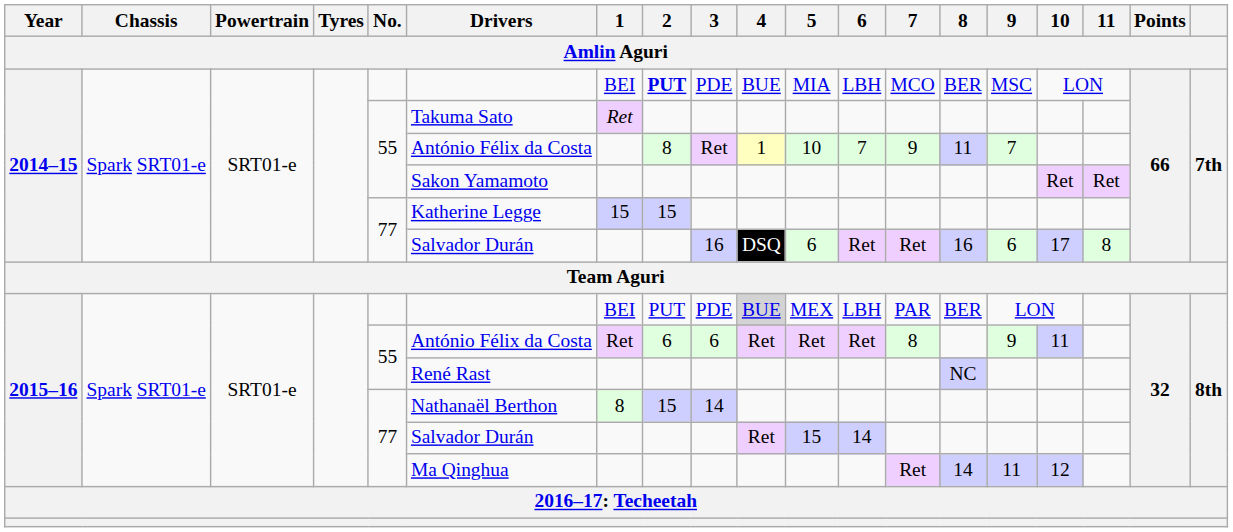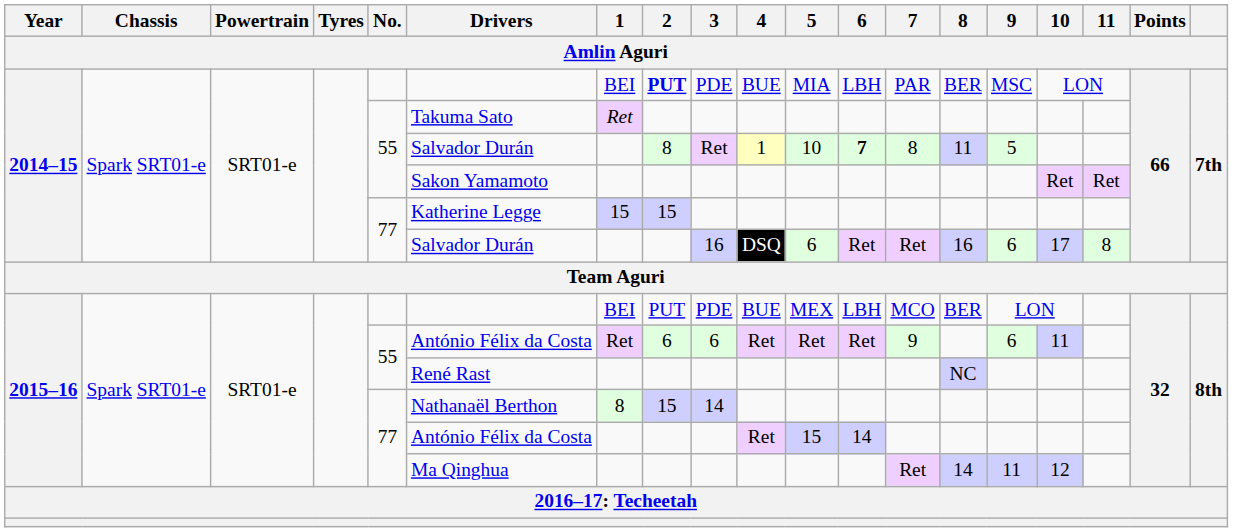(913, 84) MCO -> (913, 84) PAR
(501, 148) António Félix da Costa -> (472, 148) Salvador Durán
(862, 148) normal -> (862, 148) bold
(913, 148) 9 -> (913, 148) 8
(1012, 148) 7 -> (1012, 148) 5
(761, 308) lightgrey background -> (761, 308) no background
(913, 308) PAR -> (913, 308) MCO
(913, 340) 8 -> (913, 340) 9
(1012, 340) 9 -> (1012, 340) 6
(472, 437) Salvador Durán -> (501, 437) António Félix da Costa
